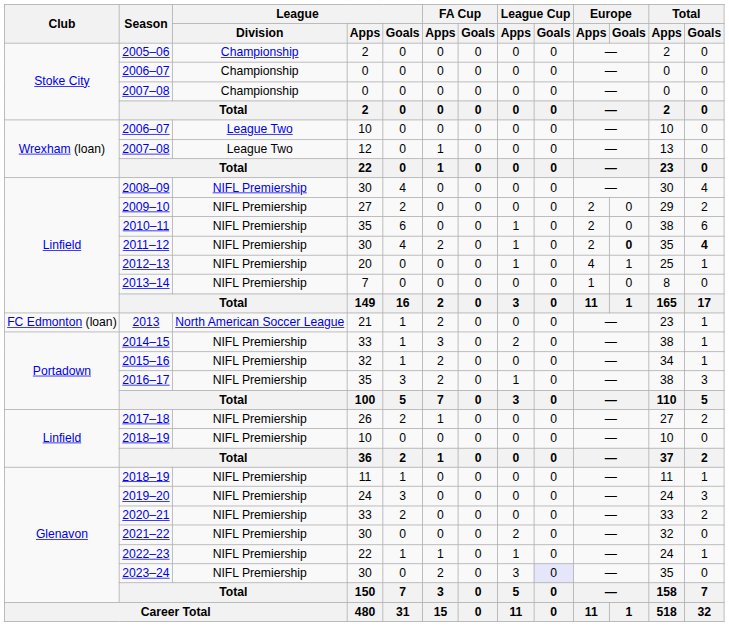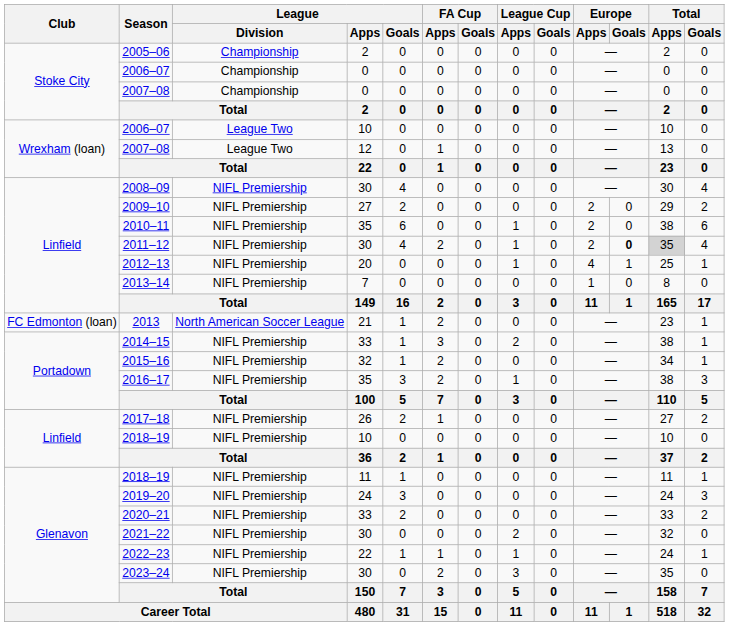(667, 245) no background -> (667, 245) lightgrey background
(704, 245) bold -> (704, 245) normal
(554, 573) lavender background -> (554, 573) no background
